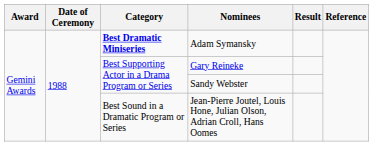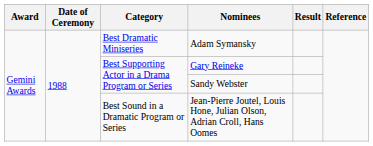(132, 43) bold -> (130, 43) normal
